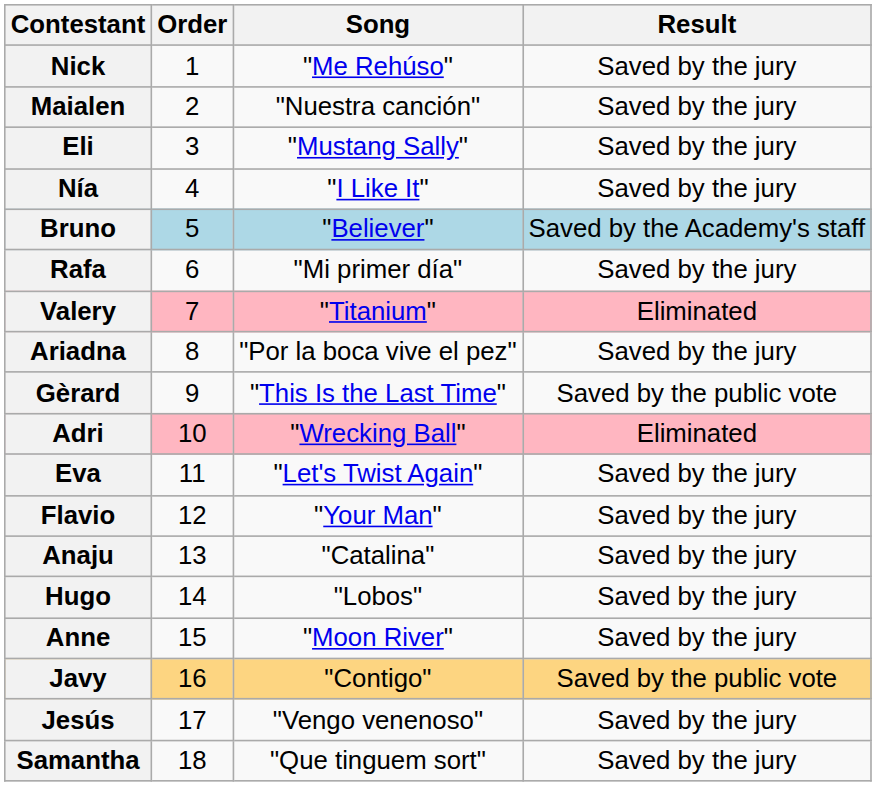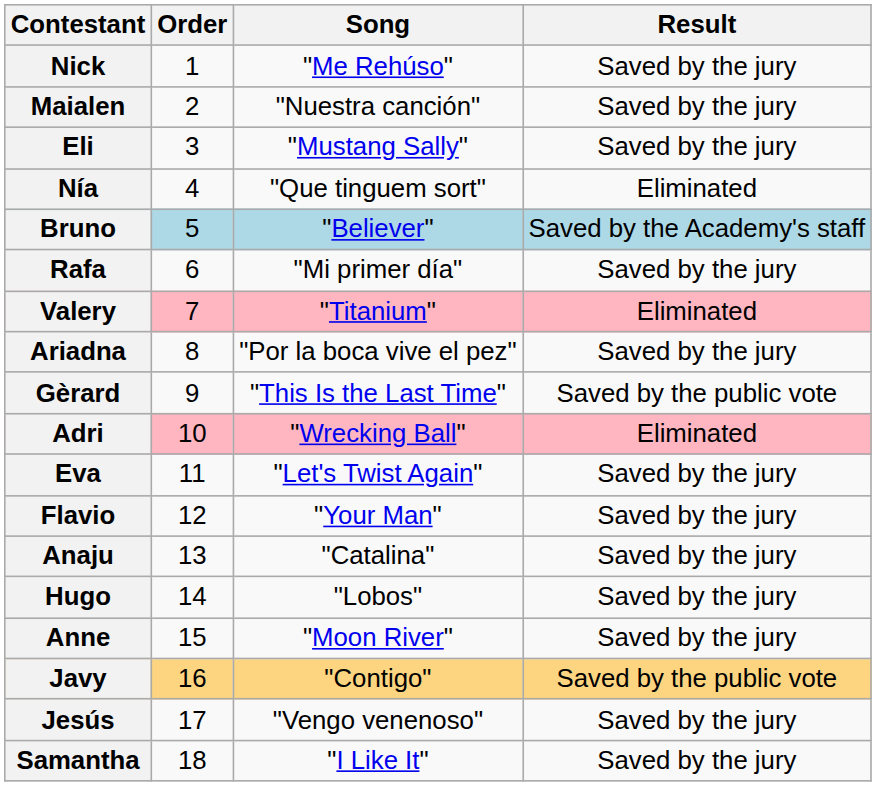(378, 188) "I Like It" -> (378, 188) "Que tinguem sort"
(697, 188) Saved by the jury -> (697, 188) Eliminated
(378, 760) "Que tinguem sort" -> (378, 760) "I Like It"
